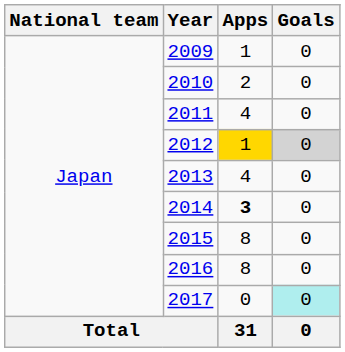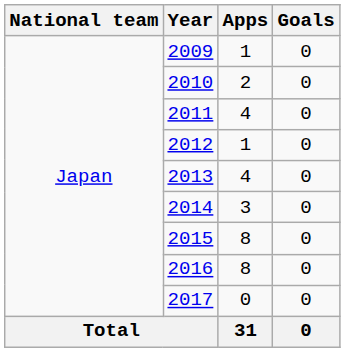(245, 145) gold background -> (245, 145) no background
(306, 145) lightgrey background -> (306, 145) no background
(245, 207) bold -> (245, 207) normal
(306, 301) paleturquoise background -> (306, 301) no background
